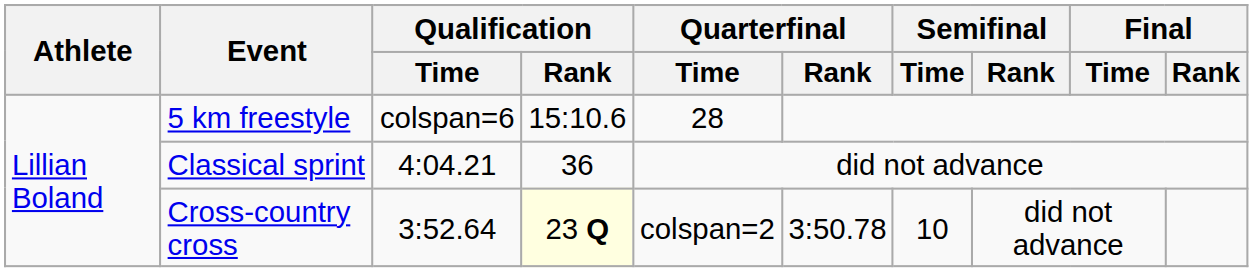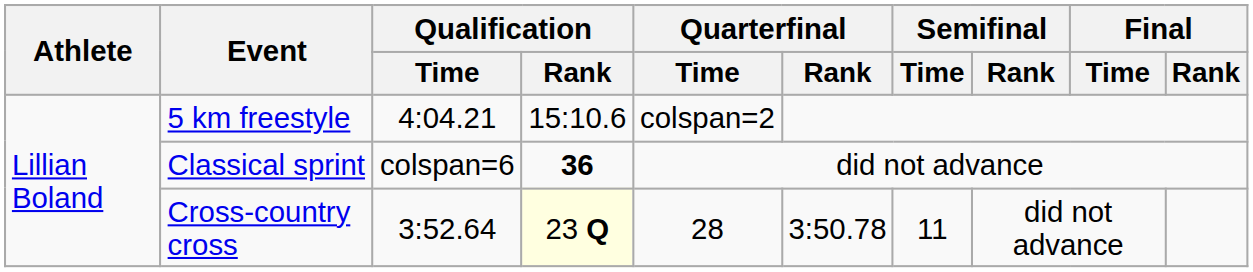(447, 119) colspan=6 -> (447, 119) 4:04.21
(707, 119) 28 -> (707, 119) colspan=2
(447, 165) 4:04.21 -> (447, 165) colspan=6
(577, 165) normal -> (577, 165) bold
(707, 228) colspan=2 -> (707, 228) 28
(932, 228) 10 -> (932, 228) 11
